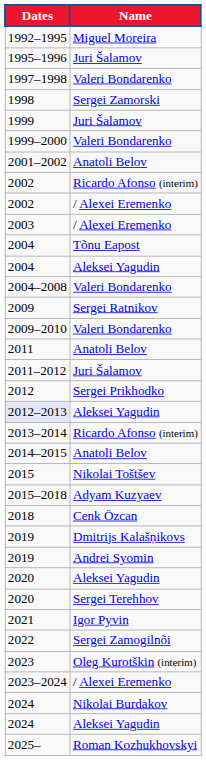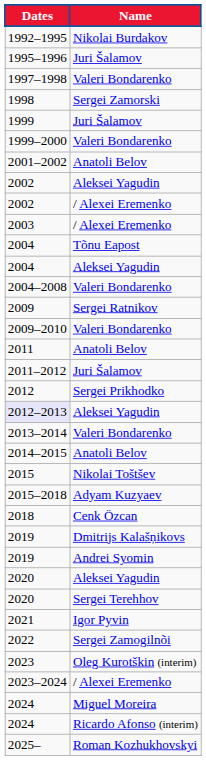(115, 37) Miguel Moreira -> (120, 37) Nikolai Burdakov
(135, 183) Ricardo Afonso (interim) -> (116, 183) Aleksei Yagudin
(135, 432) Ricardo Afonso (interim) -> (122, 432) Valeri Bondarenko
(120, 703) Nikolai Burdakov -> (115, 703) Miguel Moreira
(116, 723) Aleksei Yagudin -> (135, 723) Ricardo Afonso (interim)
